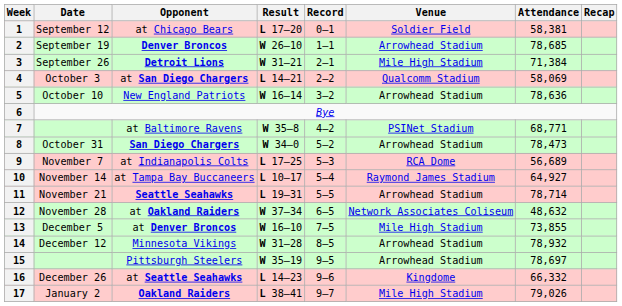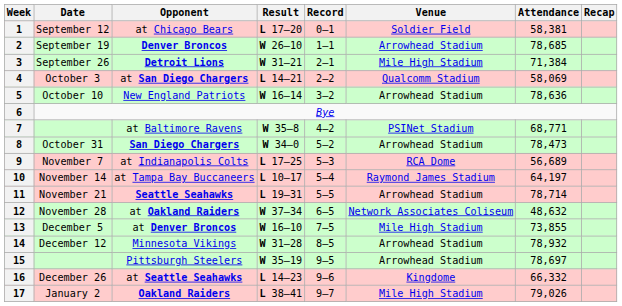(549, 178) 64,927 -> (549, 178) 64,197
